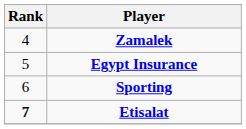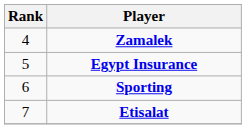(25, 111) bold -> (25, 111) normal
